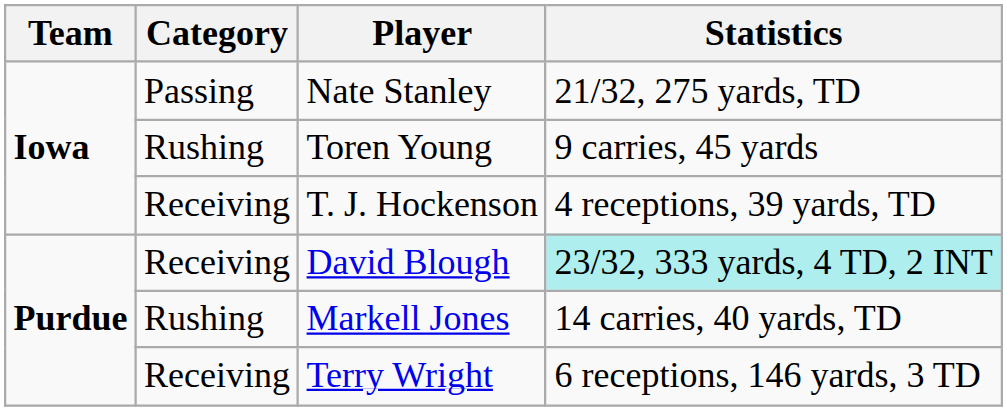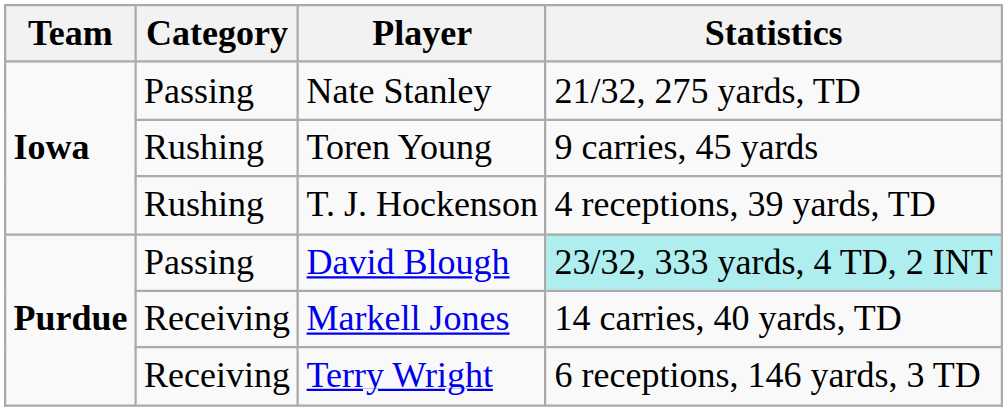(217, 204) Receiving -> (204, 204) Rushing
(217, 261) Receiving -> (199, 261) Passing
(204, 318) Rushing -> (217, 318) Receiving
